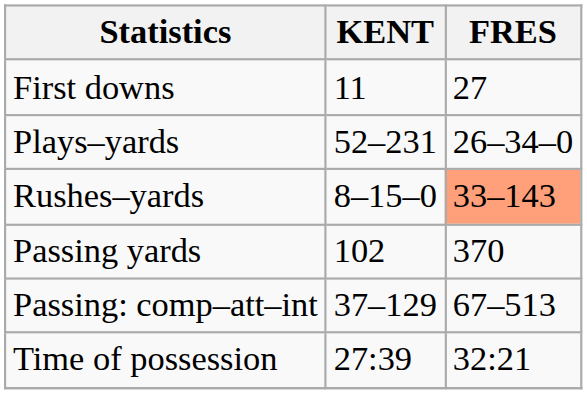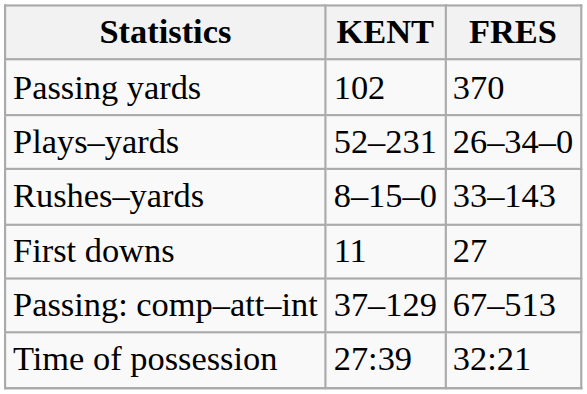rows swapped: (94, 86) <-> (107, 250)
(504, 195) lightsalmon background -> (504, 195) no background
